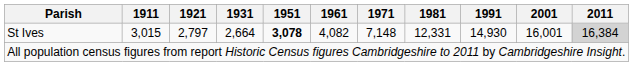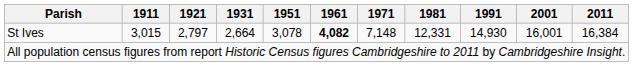(287, 33) bold -> (287, 33) normal
(334, 33) normal -> (334, 33) bold
(600, 33) lightgrey background -> (600, 33) no background
